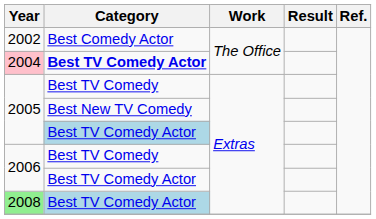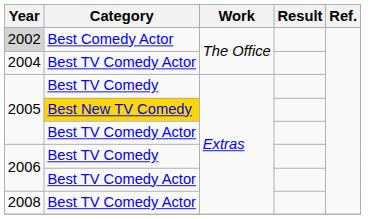(24, 39) no background -> (24, 39) lightgrey background
(24, 62) pink background -> (24, 62) no background
(127, 62) bold -> (122, 62) normal
(120, 109) no background -> (120, 109) gold background
(122, 132) lightblue background -> (122, 132) no background
(24, 202) lightgreen background -> (24, 202) no background
(122, 202) lightblue background -> (122, 202) no background
